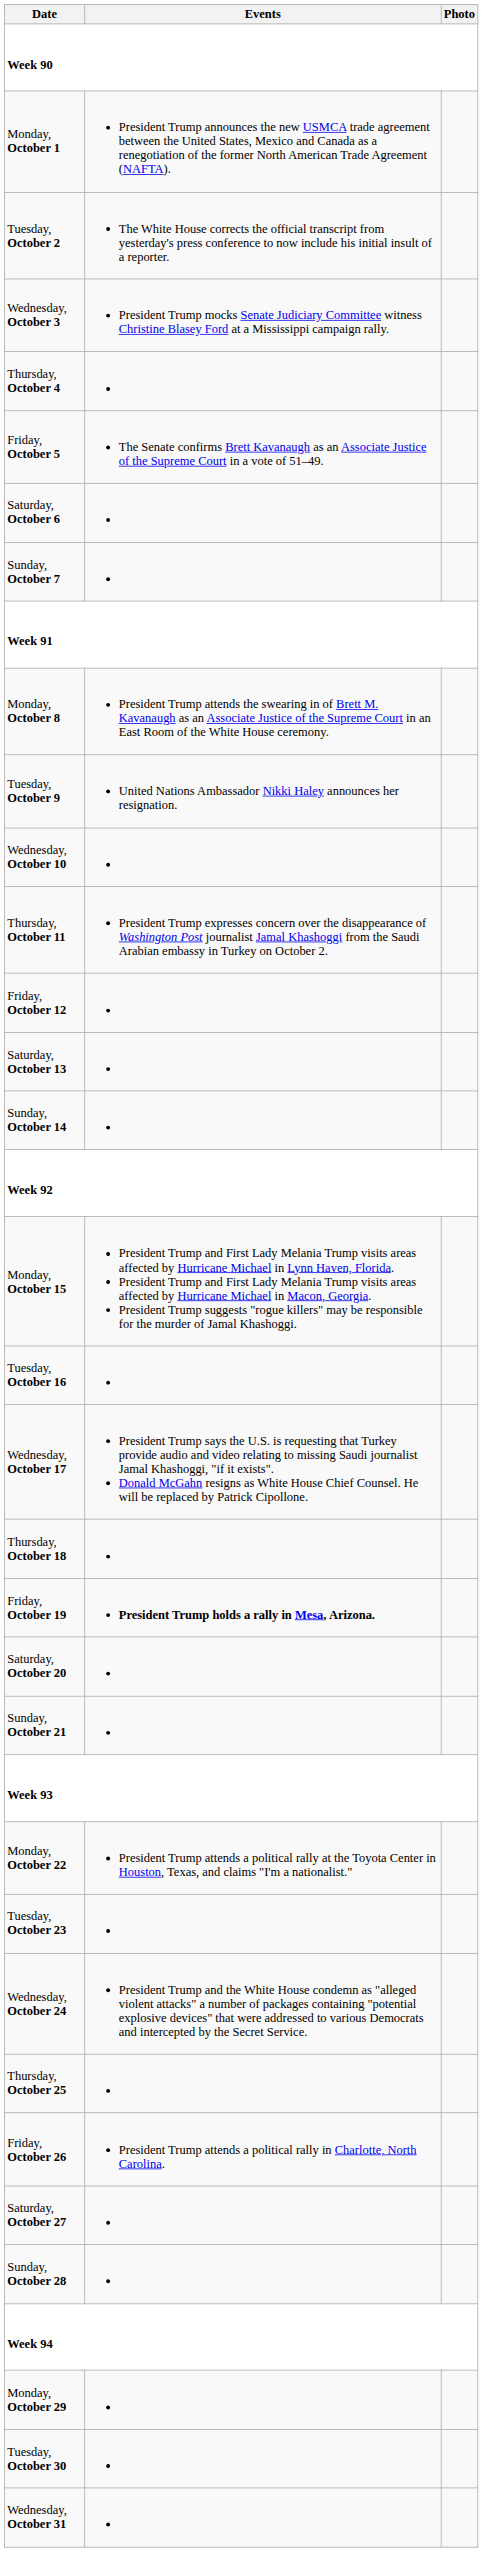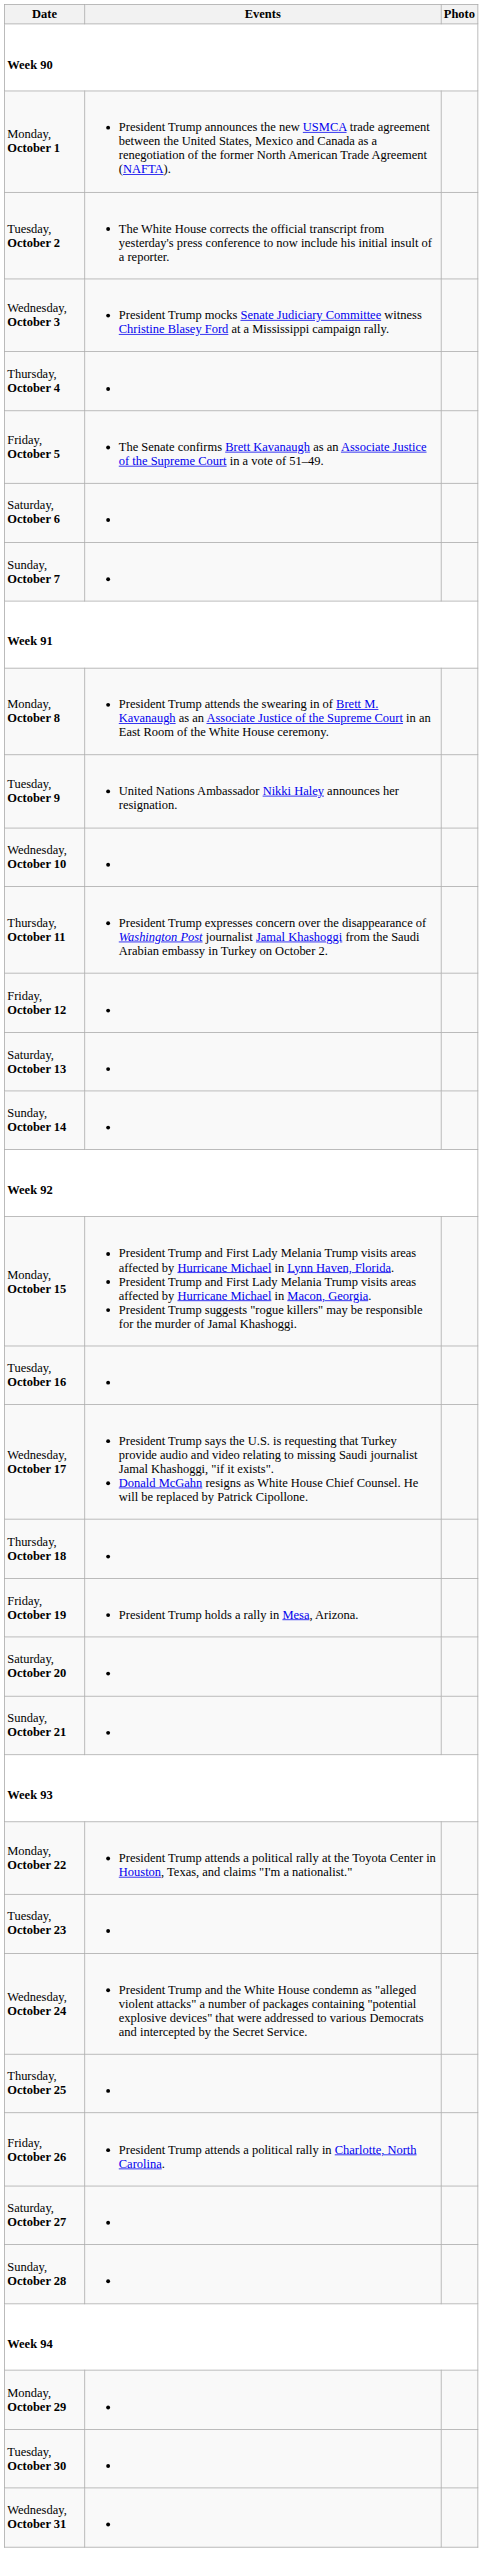(263, 1615) bold -> (263, 1615) normal
